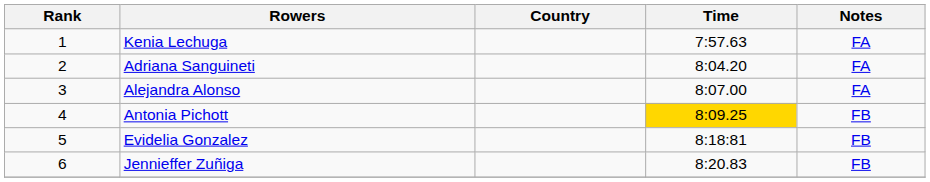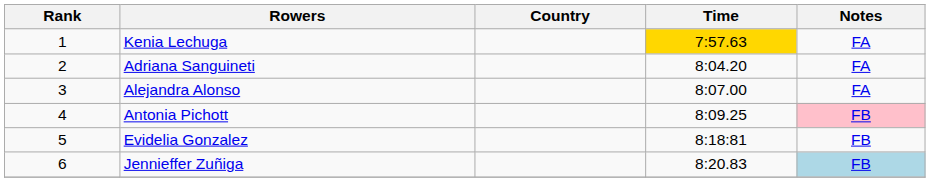(721, 41) no background -> (721, 41) gold background
(721, 115) gold background -> (721, 115) no background
(861, 115) no background -> (861, 115) pink background
(861, 164) no background -> (861, 164) lightblue background
